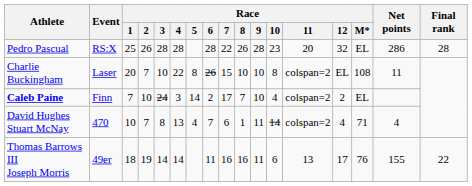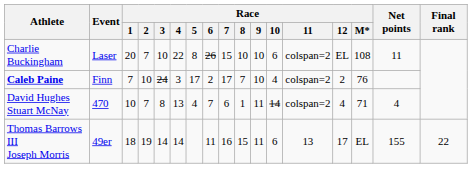- row: (38, 49)
(275, 73) 8 -> (275, 55) 6
(194, 98) 14 -> (194, 80) 17
(362, 98) EL -> (362, 80) 76
(243, 160) 16 -> (243, 141) 15
(362, 160) 76 -> (362, 141) EL
